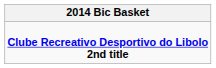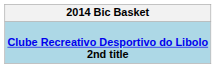(108, 48) no background -> (108, 48) lightblue background
